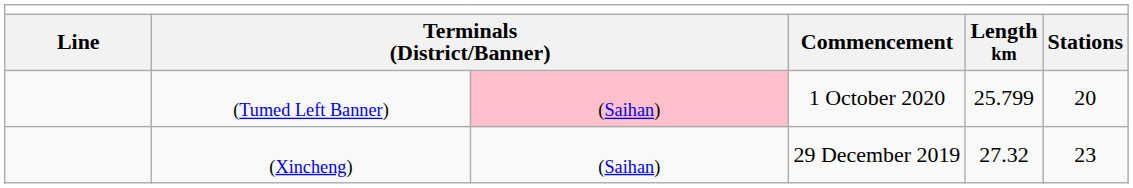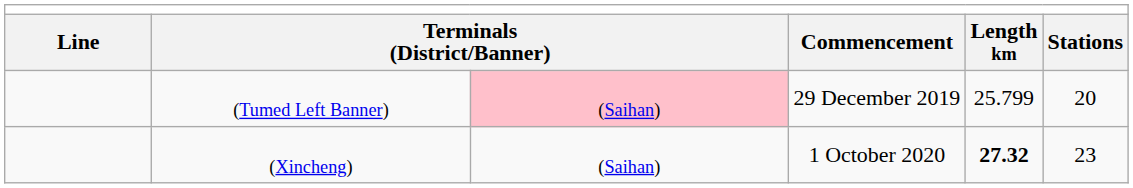(877, 98) 1 October 2020 -> (877, 98) 29 December 2019
(877, 154) 29 December 2019 -> (877, 154) 1 October 2020
(1004, 154) normal -> (1004, 154) bold
